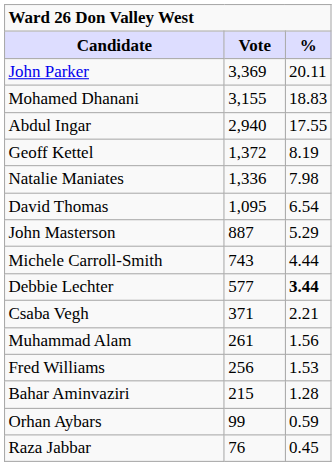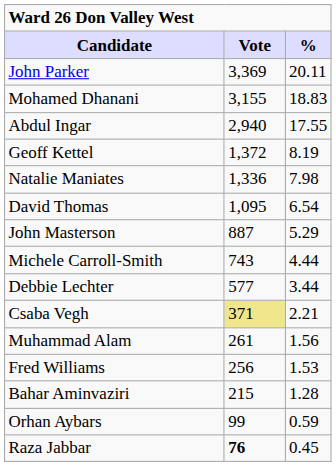(304, 286) bold -> (304, 286) normal
(241, 313) no background -> (241, 313) khaki background
(237, 448) normal -> (237, 448) bold
